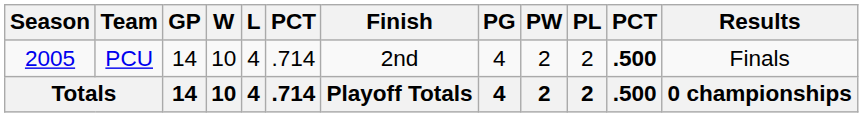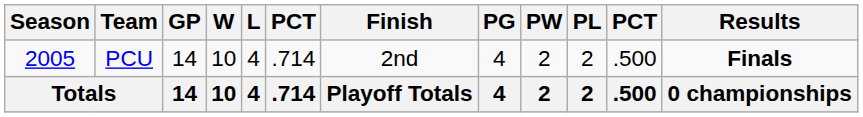(635, 58) bold -> (635, 58) normal
(760, 58) normal -> (760, 58) bold
